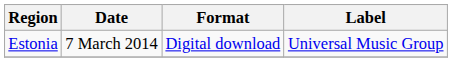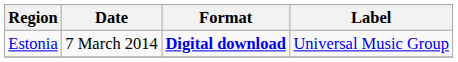(223, 43) normal -> (226, 43) bold
